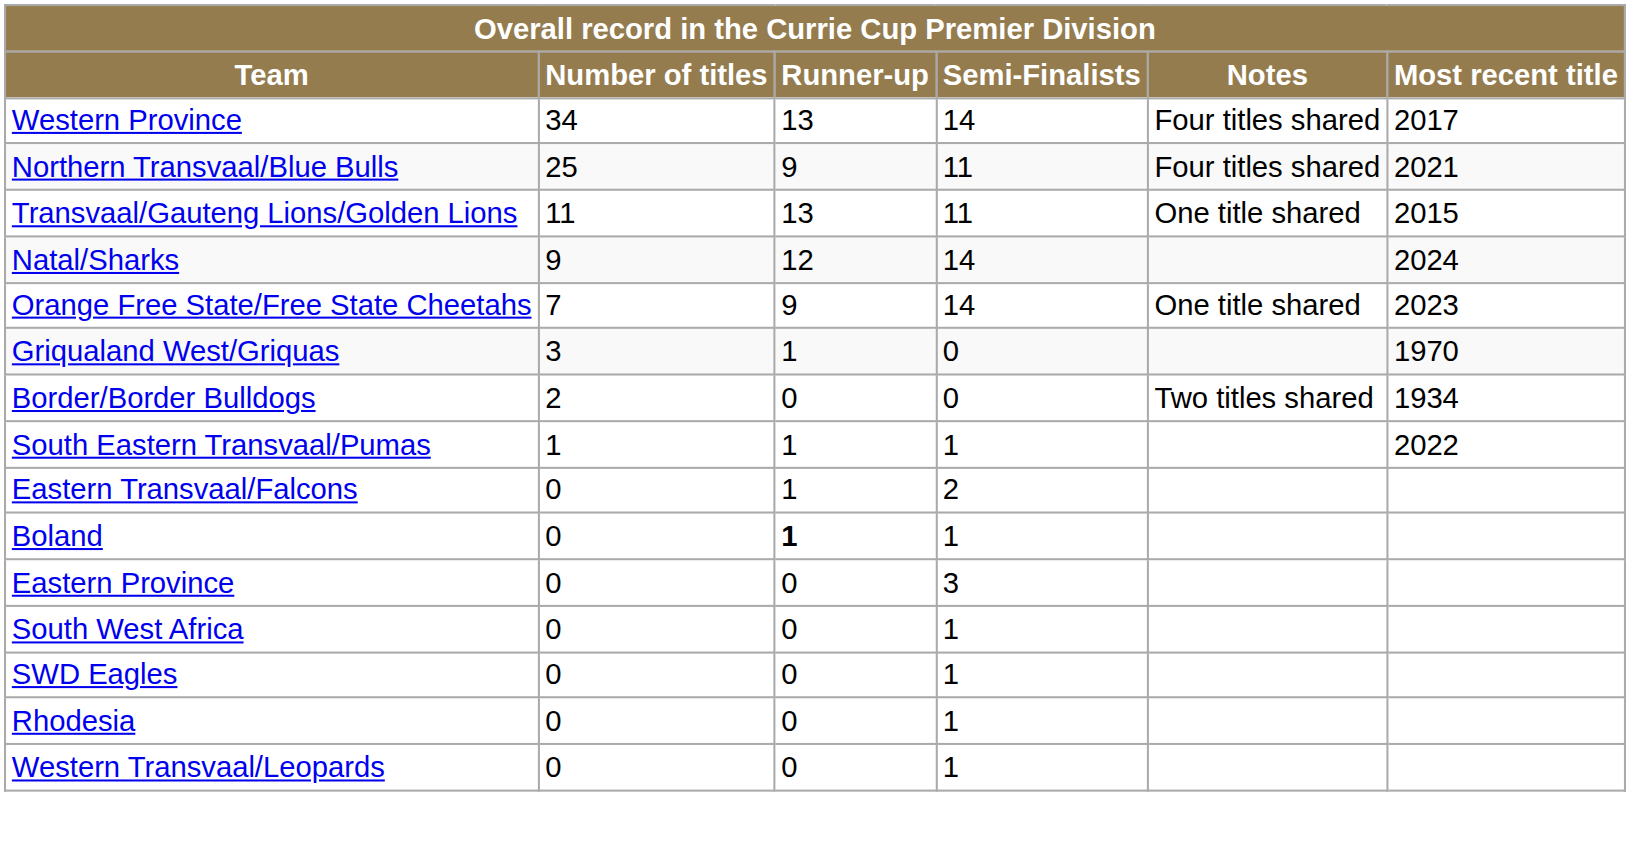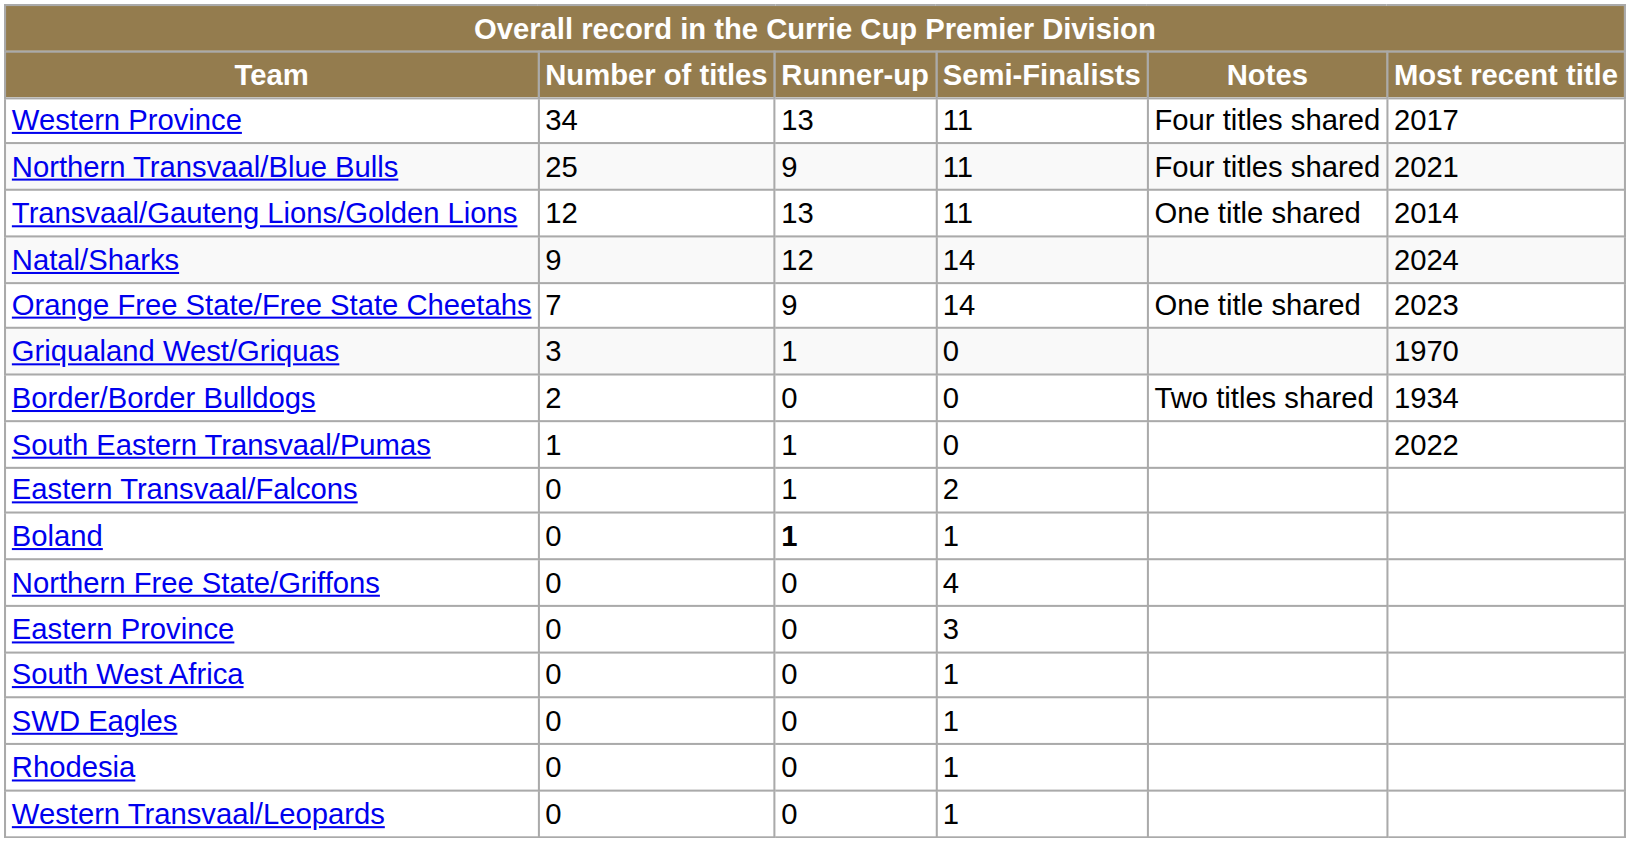(959, 121) 14 -> (958, 121) 11
(560, 213) 11 -> (561, 213) 12
(1426, 213) 2015 -> (1426, 213) 2014
(951, 444) 1 -> (951, 444) 0
+ row: (196, 583)
